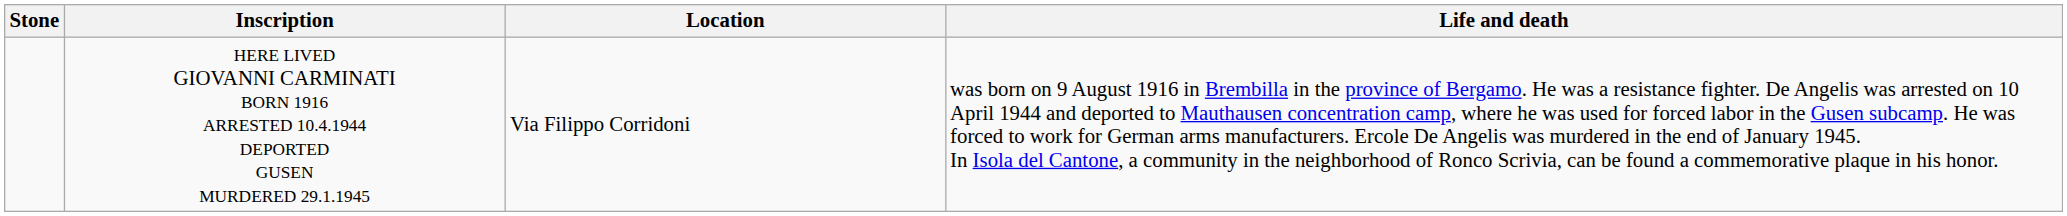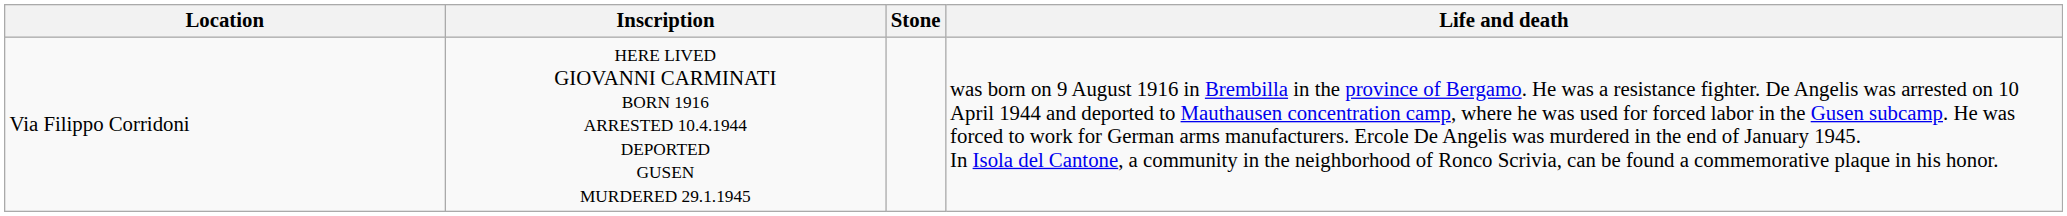columns swapped: (34, 20) <-> (725, 20)
